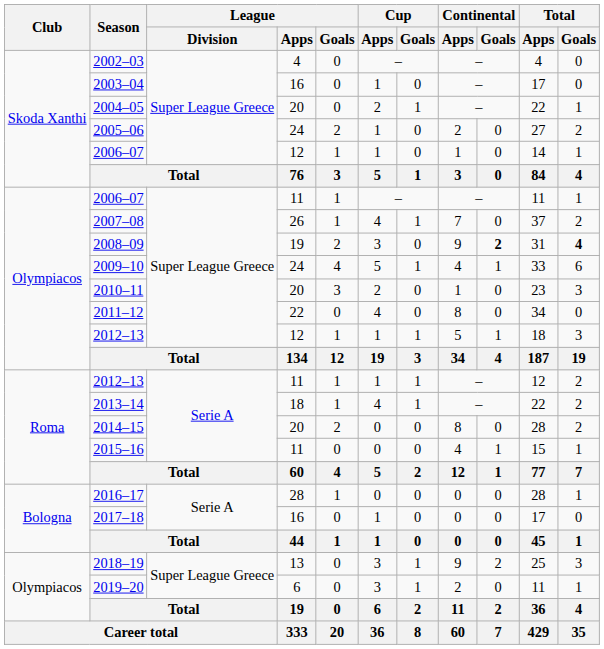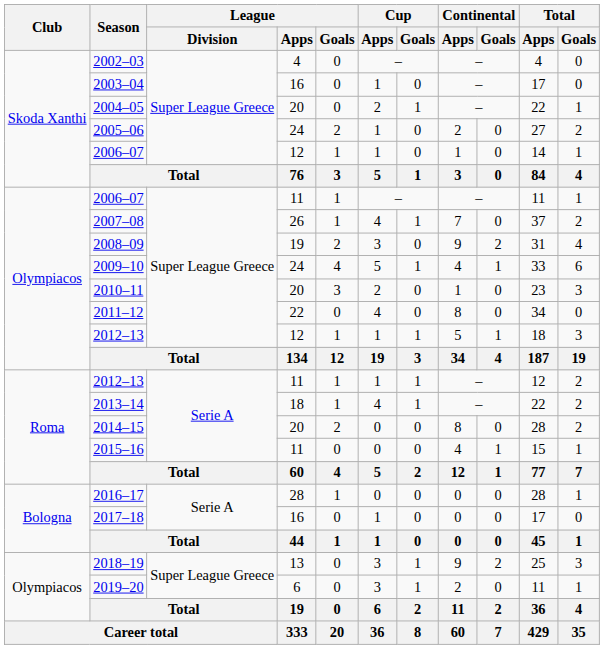(498, 244) bold -> (498, 244) normal
(579, 244) bold -> (579, 244) normal
